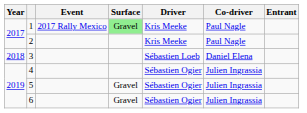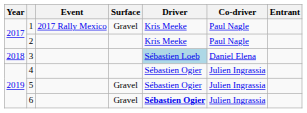(126, 26) lightgreen background -> (126, 26) no background
(172, 55) no background -> (172, 55) lightblue background
(173, 100) normal -> (175, 100) bold
